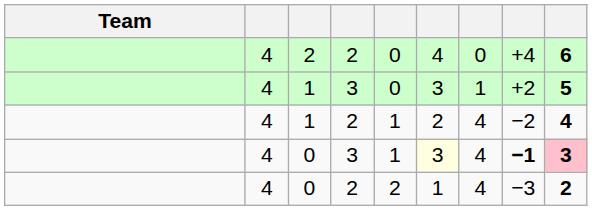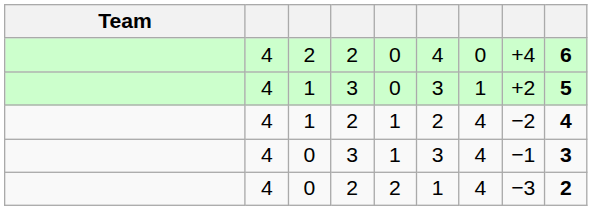(438, 155) lightyellow background -> (438, 155) no background
(523, 155) bold -> (523, 155) normal
(566, 155) pink background -> (566, 155) no background
